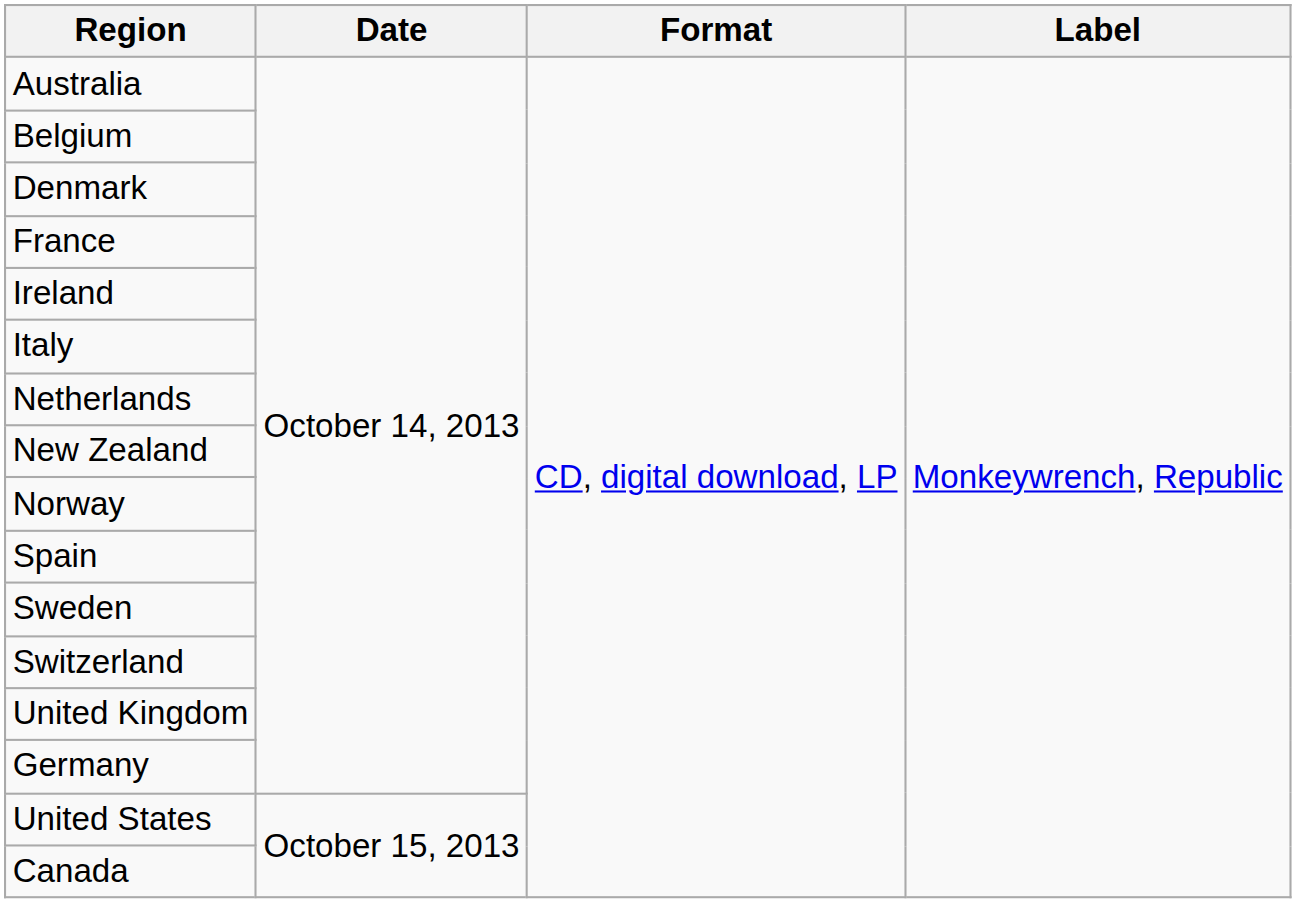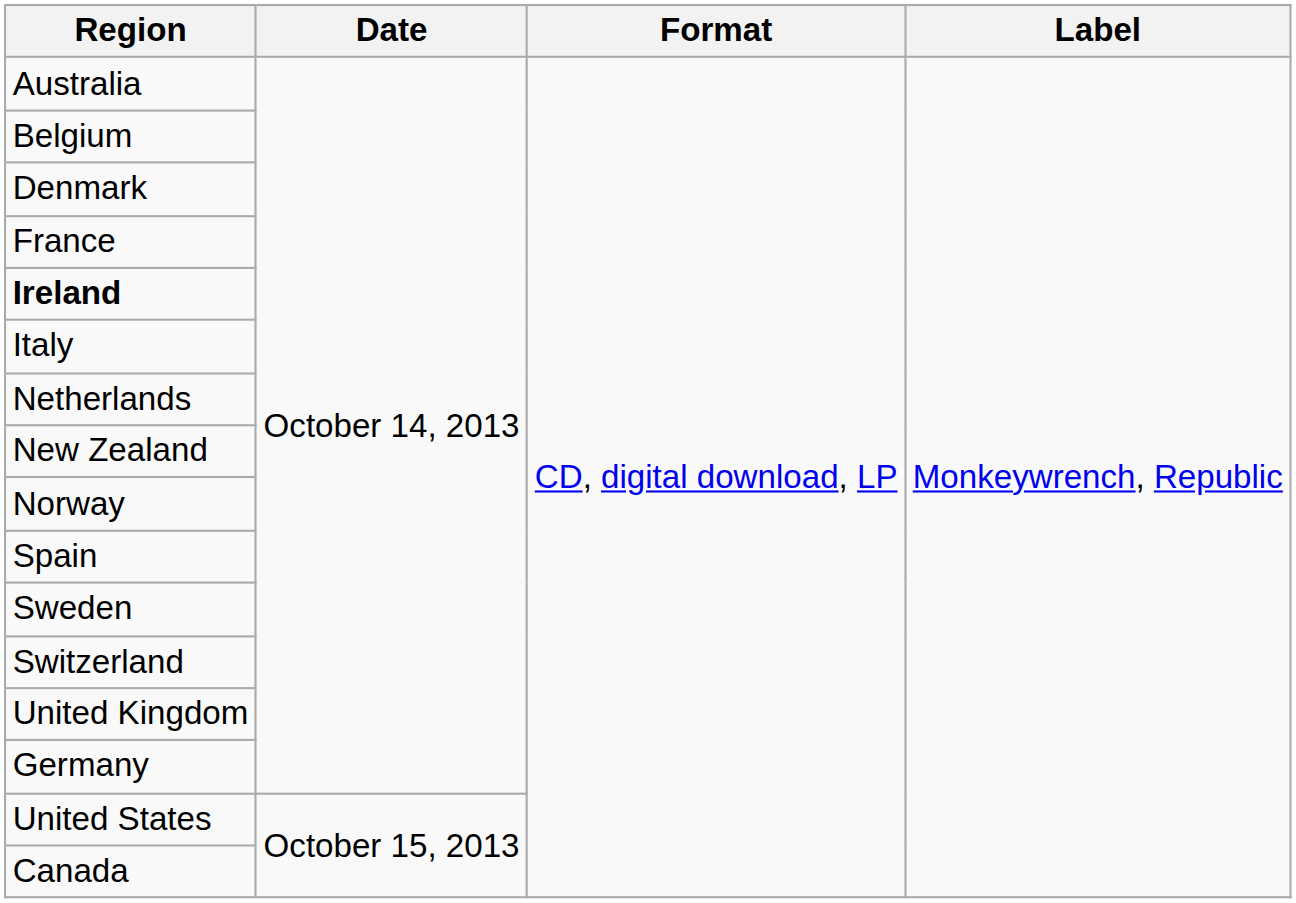(63, 293) normal -> (67, 293) bold
